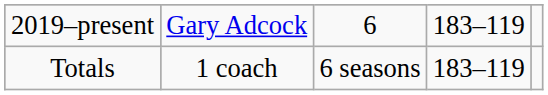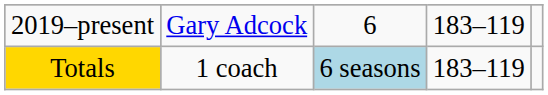(82, 67) no background -> (82, 67) gold background
(370, 67) no background -> (370, 67) lightblue background
